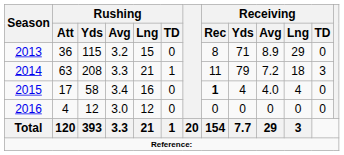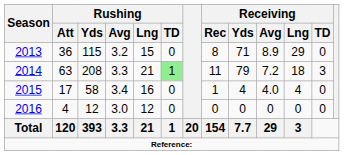(172, 71) no background -> (172, 71) lightgreen background
(215, 90) bold -> (215, 90) normal
